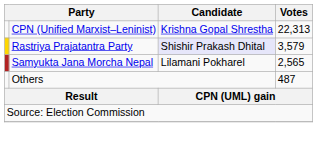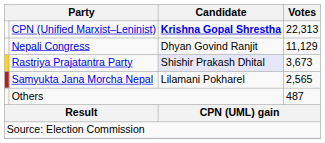(217, 29) normal -> (221, 29) bold
+ row: (51, 46)
(291, 46) 3,579 -> (299, 63) 3,673
